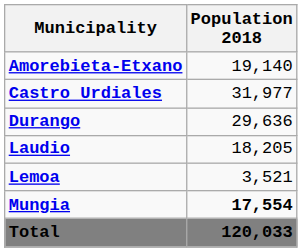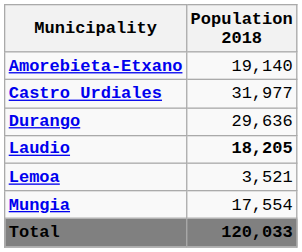(262, 149) normal -> (262, 149) bold
(262, 205) bold -> (262, 205) normal
